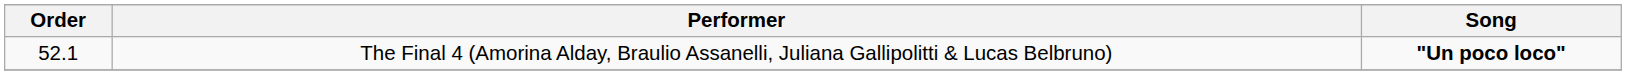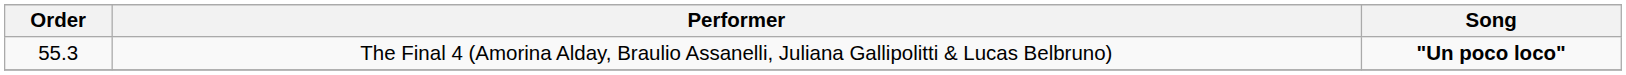(58, 53) 52.1 -> (58, 53) 55.3
